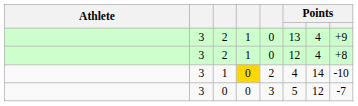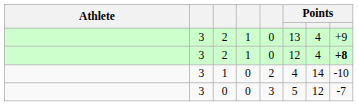(341, 55) normal -> (341, 55) bold
(248, 73) gold background -> (248, 73) no background
